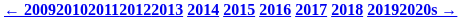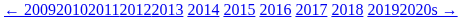(231, 10) bold -> (231, 10) normal
